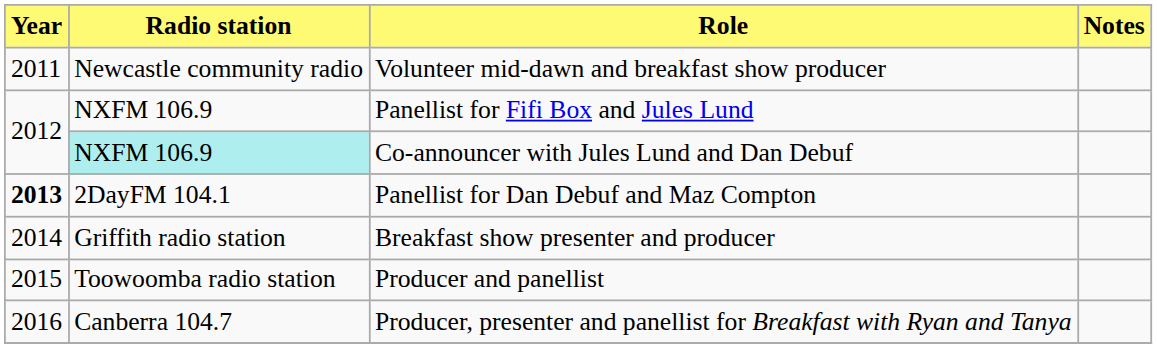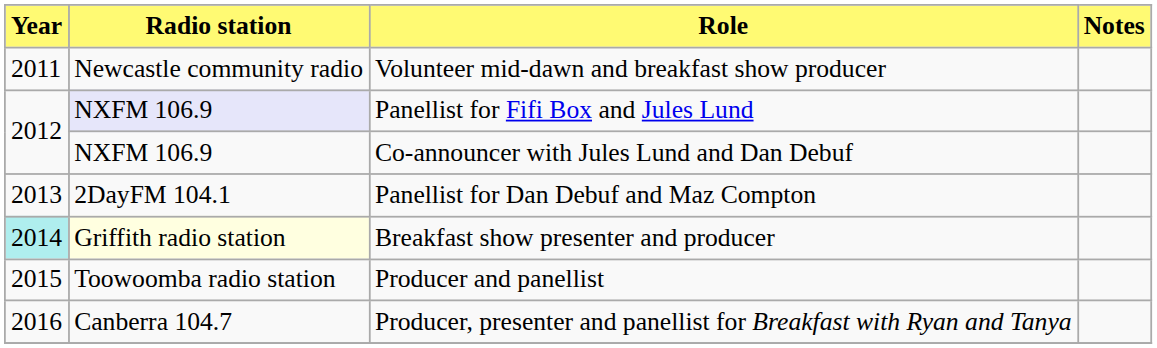(143, 110) no background -> (143, 110) lavender background
(143, 152) paleturquoise background -> (143, 152) no background
(37, 195) bold -> (37, 195) normal
(37, 237) no background -> (37, 237) paleturquoise background
(180, 237) no background -> (180, 237) lightyellow background
